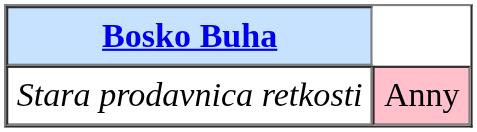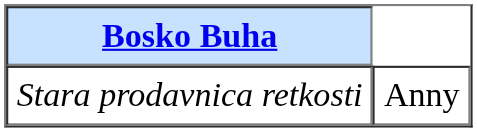(422, 95) pink background -> (422, 95) no background
